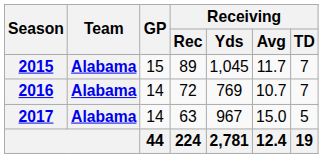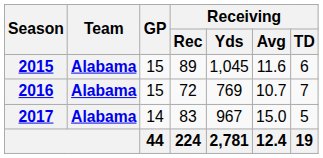(271, 66) 11.7 -> (271, 66) 11.6
(304, 66) 7 -> (304, 66) 6
(155, 91) 14 -> (155, 91) 15
(188, 116) 63 -> (188, 116) 83
